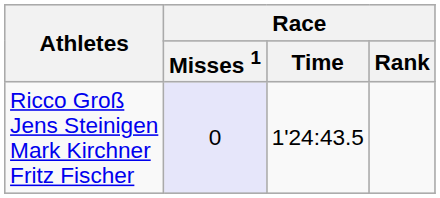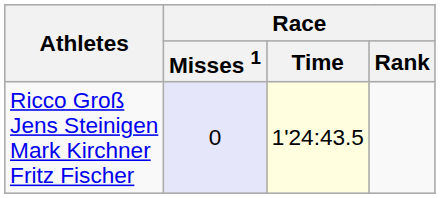(318, 138) no background -> (318, 138) lightyellow background
